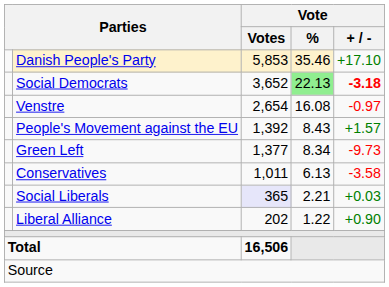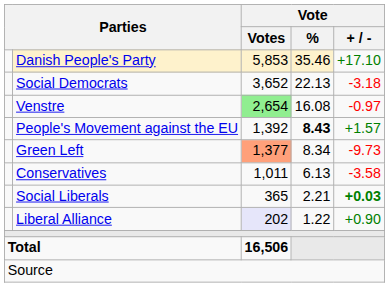(313, 83) lightgreen background -> (313, 83) no background
(365, 83) bold -> (365, 83) normal
(270, 106) no background -> (270, 106) lightgreen background
(317, 128) normal -> (317, 128) bold
(270, 151) no background -> (270, 151) lightsalmon background
(276, 196) lavender background -> (276, 196) no background
(363, 196) normal -> (363, 196) bold
(276, 219) no background -> (276, 219) lavender background
